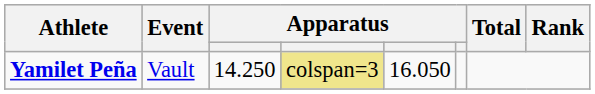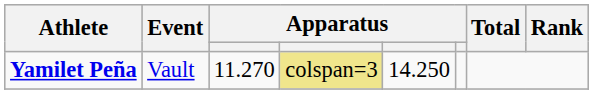(245, 70) 14.250 -> (244, 70) 11.270
(420, 70) 16.050 -> (419, 70) 14.250
